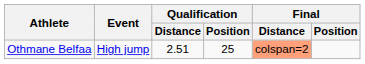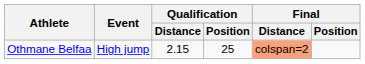(178, 50) 2.51 -> (178, 50) 2.15
